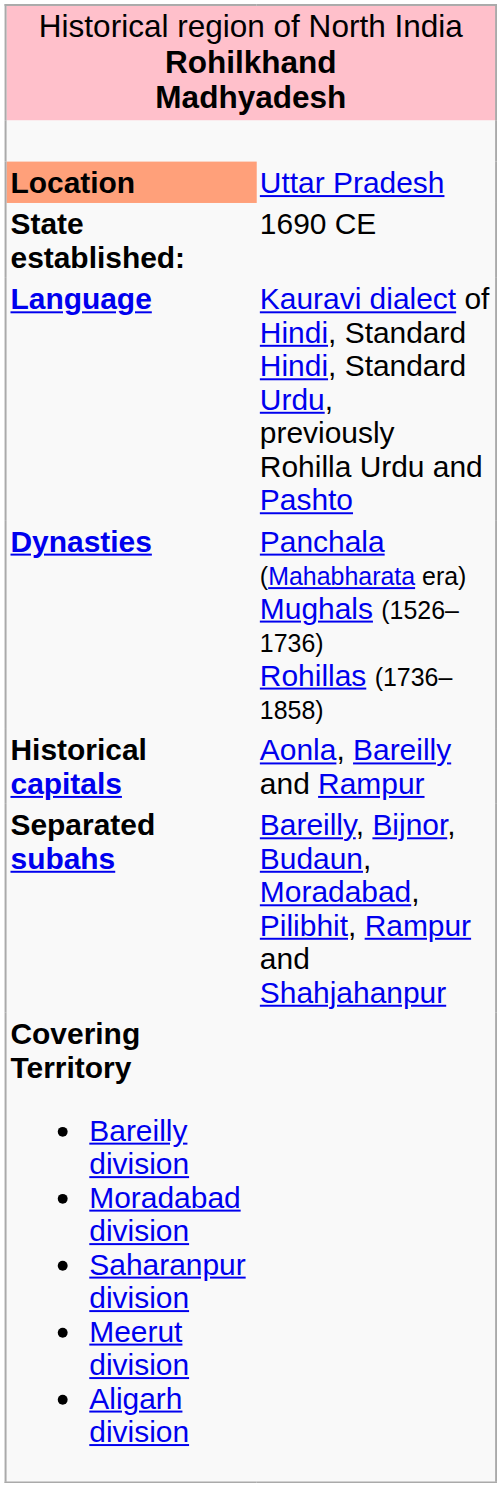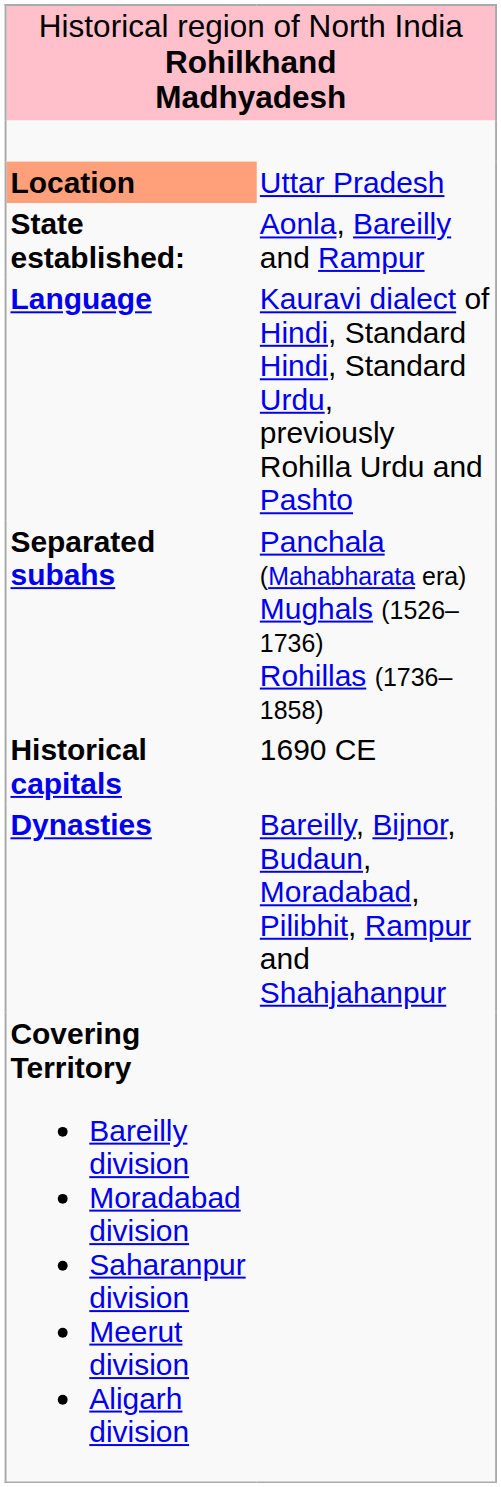(318, 224) 1690 CE -> (356, 240) Aonla, Bareilly and Rampur
(81, 541) Dynasties -> (83, 558) Separated subahs
(356, 766) Aonla, Bareilly and Rampur -> (318, 750) 1690 CE
(83, 841) Separated subahs -> (81, 825) Dynasties
